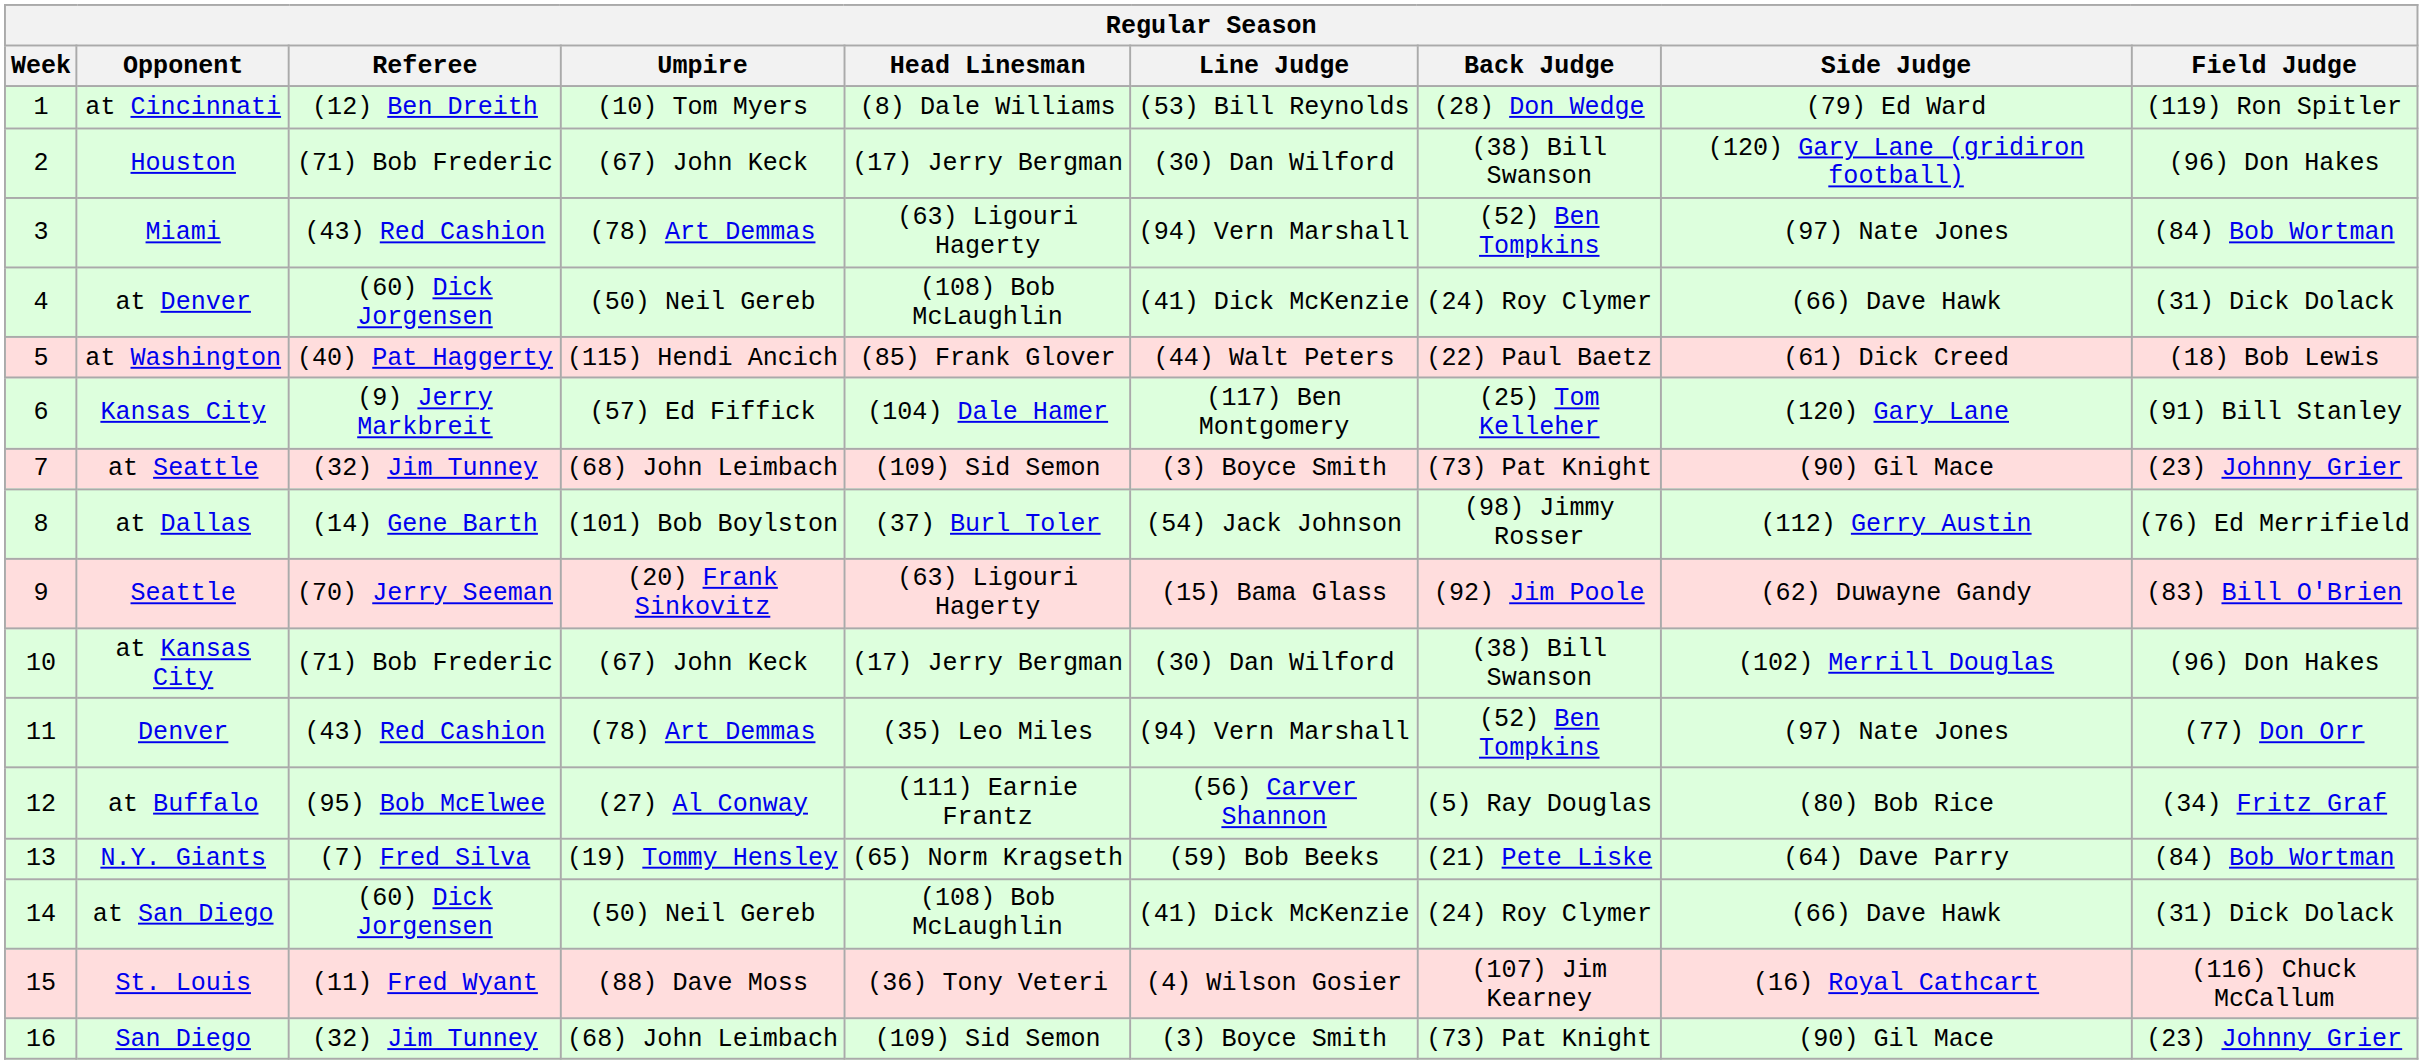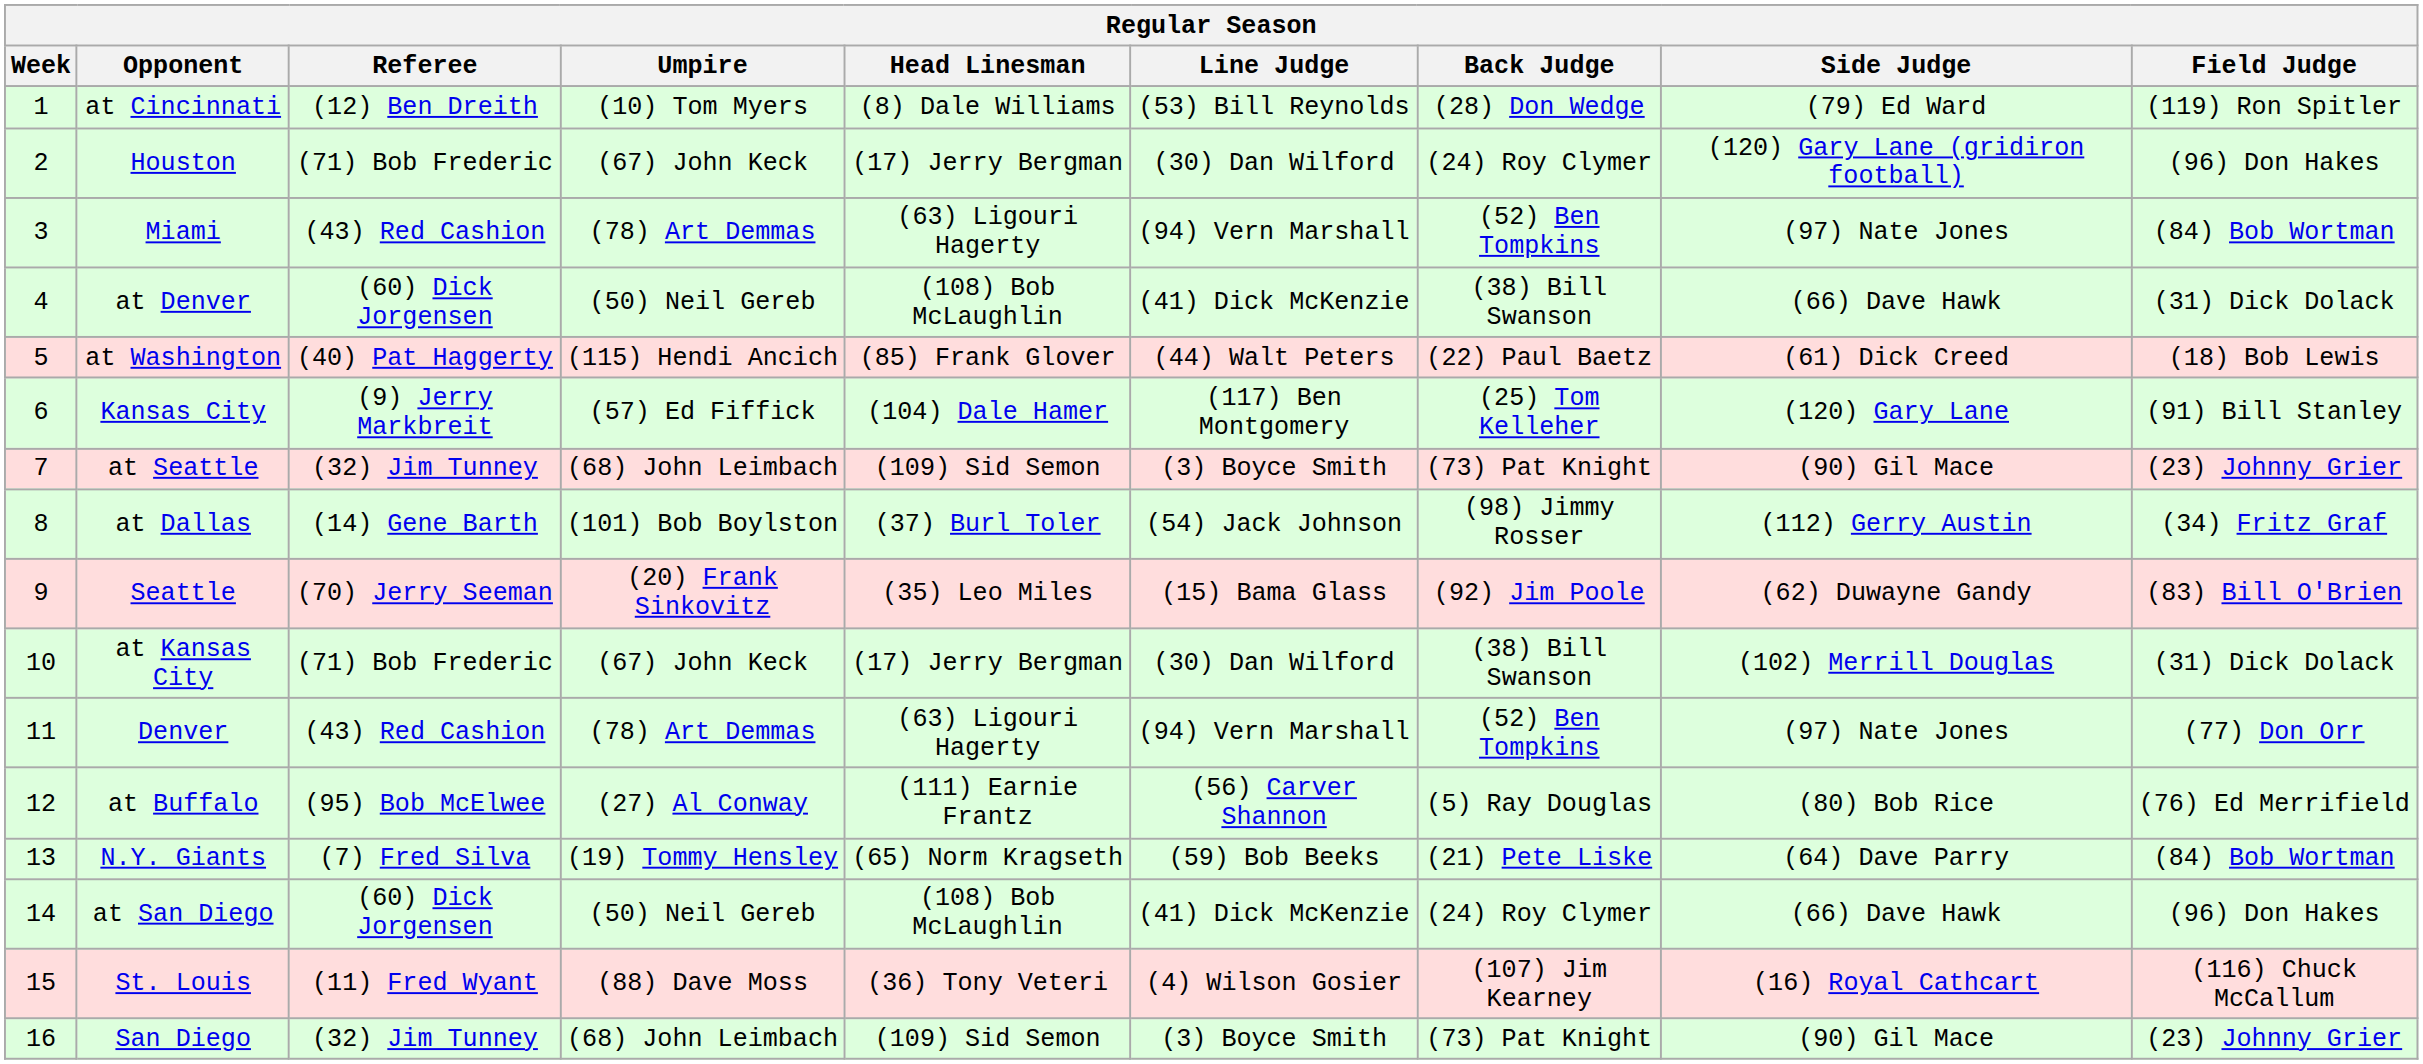(1539, 163) (38) Bill Swanson -> (1539, 163) (24) Roy Clymer
(1539, 302) (24) Roy Clymer -> (1539, 302) (38) Bill Swanson
(2274, 524) (76) Ed Merrifield -> (2274, 524) (34) Fritz Graf
(988, 594) (63) Ligouri Hagerty -> (988, 594) (35) Leo Miles
(2274, 663) (96) Don Hakes -> (2274, 663) (31) Dick Dolack
(988, 733) (35) Leo Miles -> (988, 733) (63) Ligouri Hagerty
(2274, 803) (34) Fritz Graf -> (2274, 803) (76) Ed Merrifield
(2274, 914) (31) Dick Dolack -> (2274, 914) (96) Don Hakes
